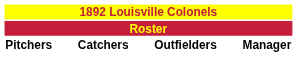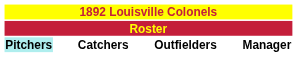(29, 45) no background -> (29, 45) paleturquoise background
